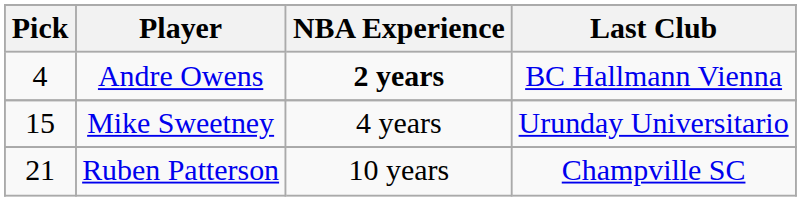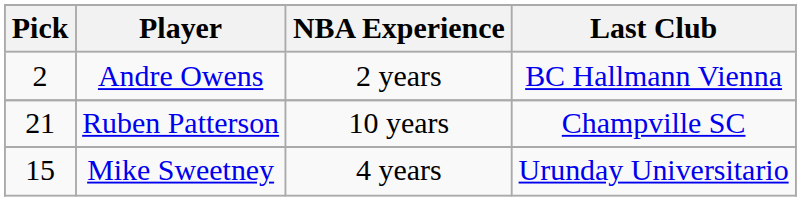(40, 75) 4 -> (40, 75) 2
(399, 75) bold -> (399, 75) normal
rows swapped: (181, 123) <-> (181, 170)
